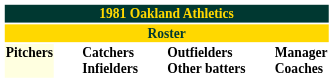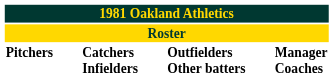(29, 52) lightyellow background -> (29, 52) no background
